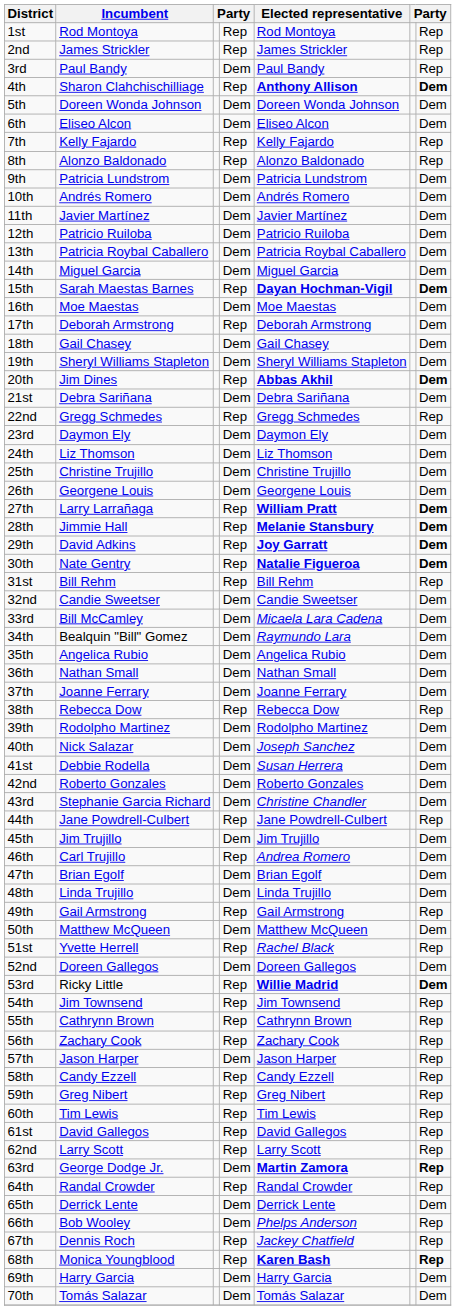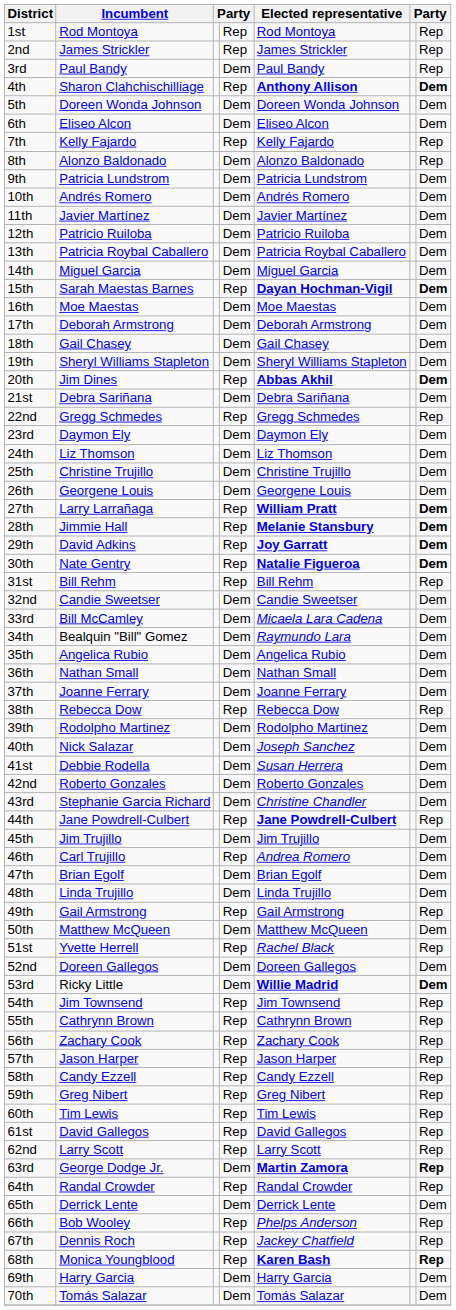(235, 160) Rep -> (237, 160) Dem
(235, 325) Rep -> (237, 325) Dem
(322, 820) normal -> (327, 820) bold
(235, 985) Rep -> (237, 985) Dem
(237, 1058) Dem -> (235, 1058) Rep
(237, 1223) Dem -> (235, 1223) Rep
